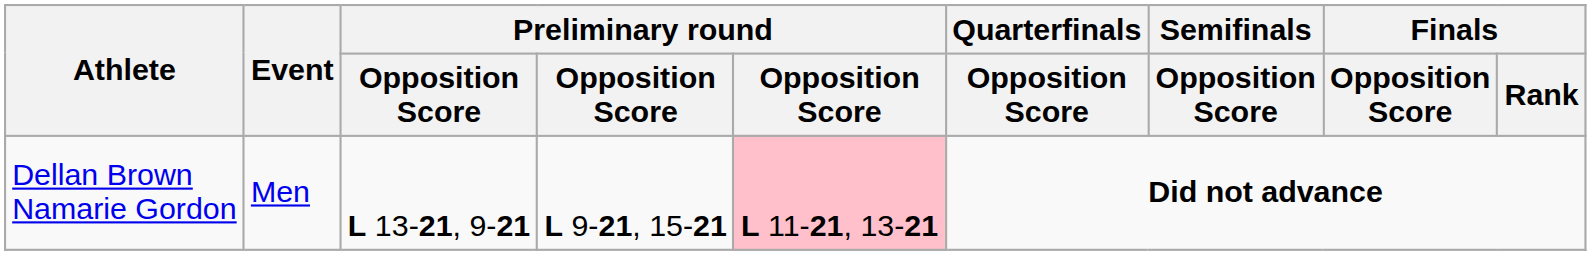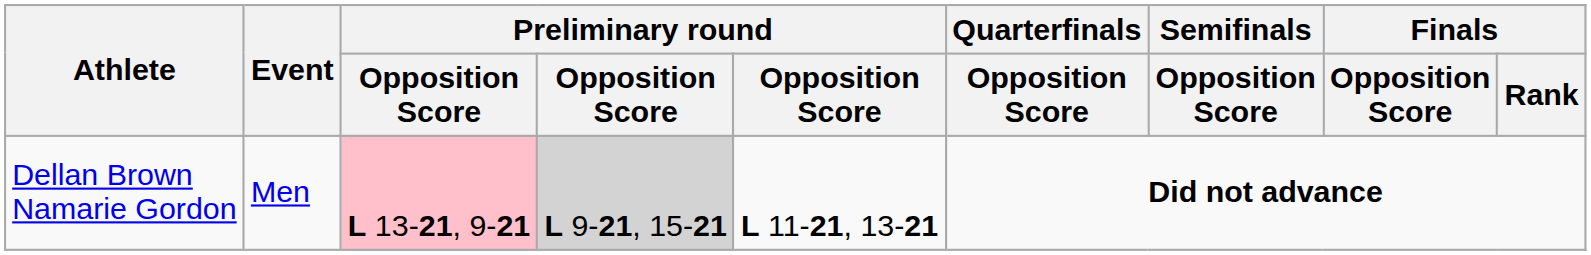(439, 227) no background -> (439, 227) pink background
(636, 227) no background -> (636, 227) lightgrey background
(840, 227) pink background -> (840, 227) no background
